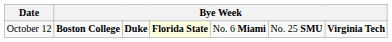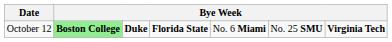(88, 29) no background -> (88, 29) lightgreen background
(180, 29) lightyellow background -> (180, 29) no background
